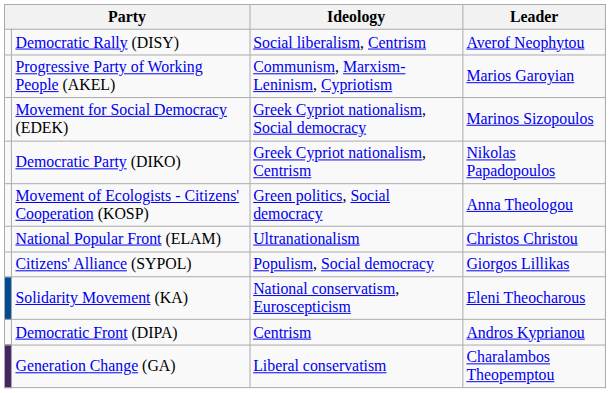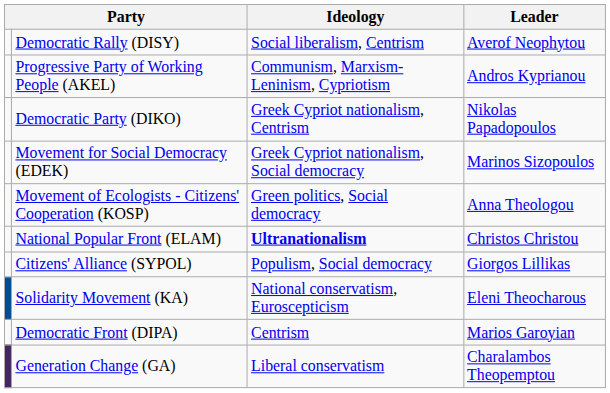(520, 76) Marios Garoyian -> (526, 76) Andros Kyprianou
rows swapped: (98, 162) <-> (121, 119)
(306, 239) normal -> (309, 239) bold
(526, 332) Andros Kyprianou -> (521, 332) Marios Garoyian
